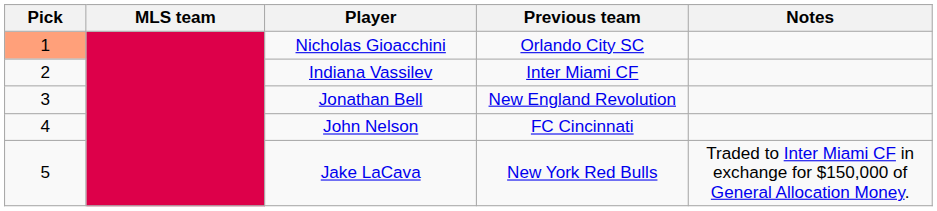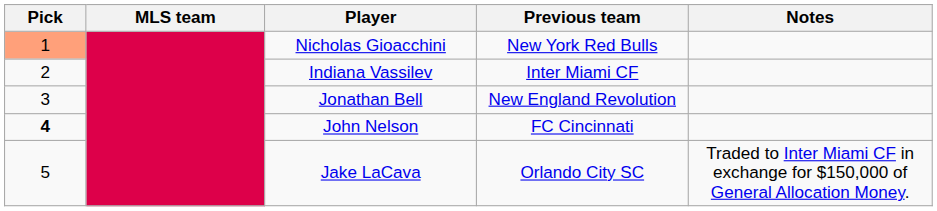(582, 45) Orlando City SC -> (582, 45) New York Red Bulls
(45, 126) normal -> (45, 126) bold
(582, 173) New York Red Bulls -> (582, 173) Orlando City SC
